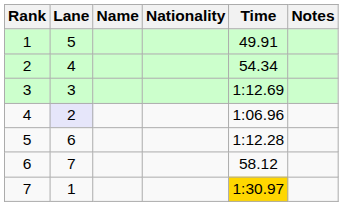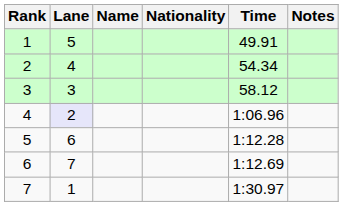(258, 90) 1:12.69 -> (258, 90) 58.12
(258, 164) 58.12 -> (258, 164) 1:12.69
(258, 189) gold background -> (258, 189) no background
